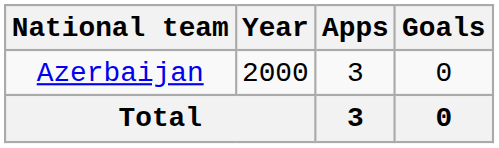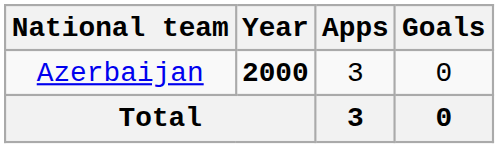(275, 73) normal -> (275, 73) bold
